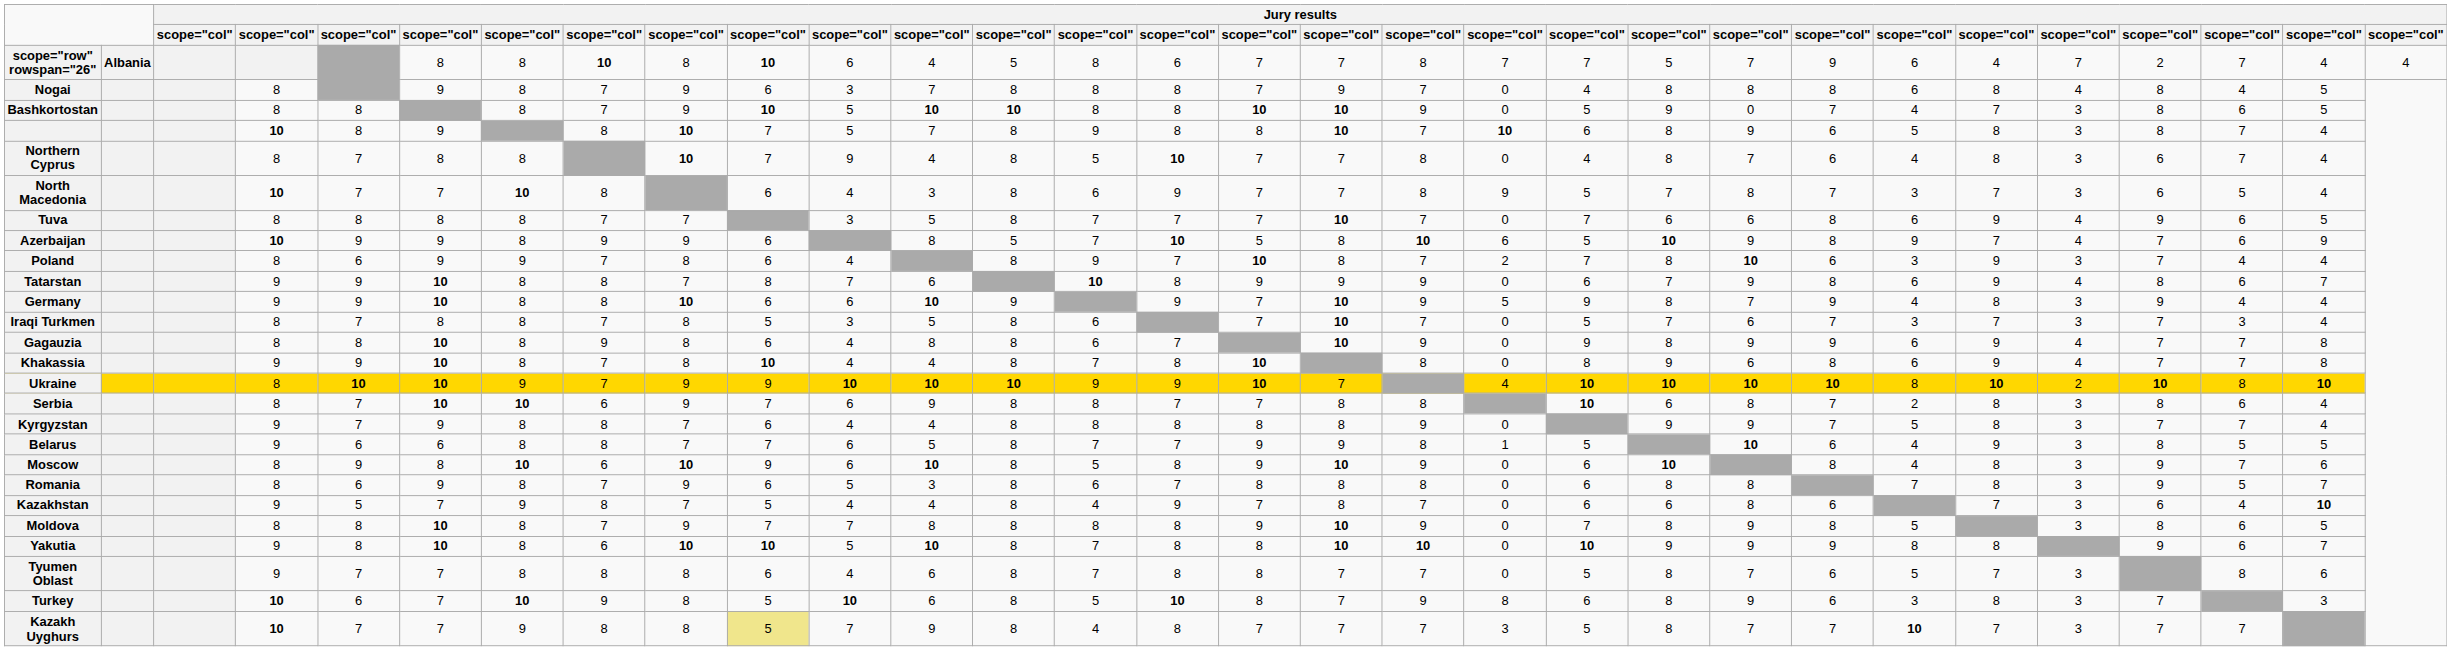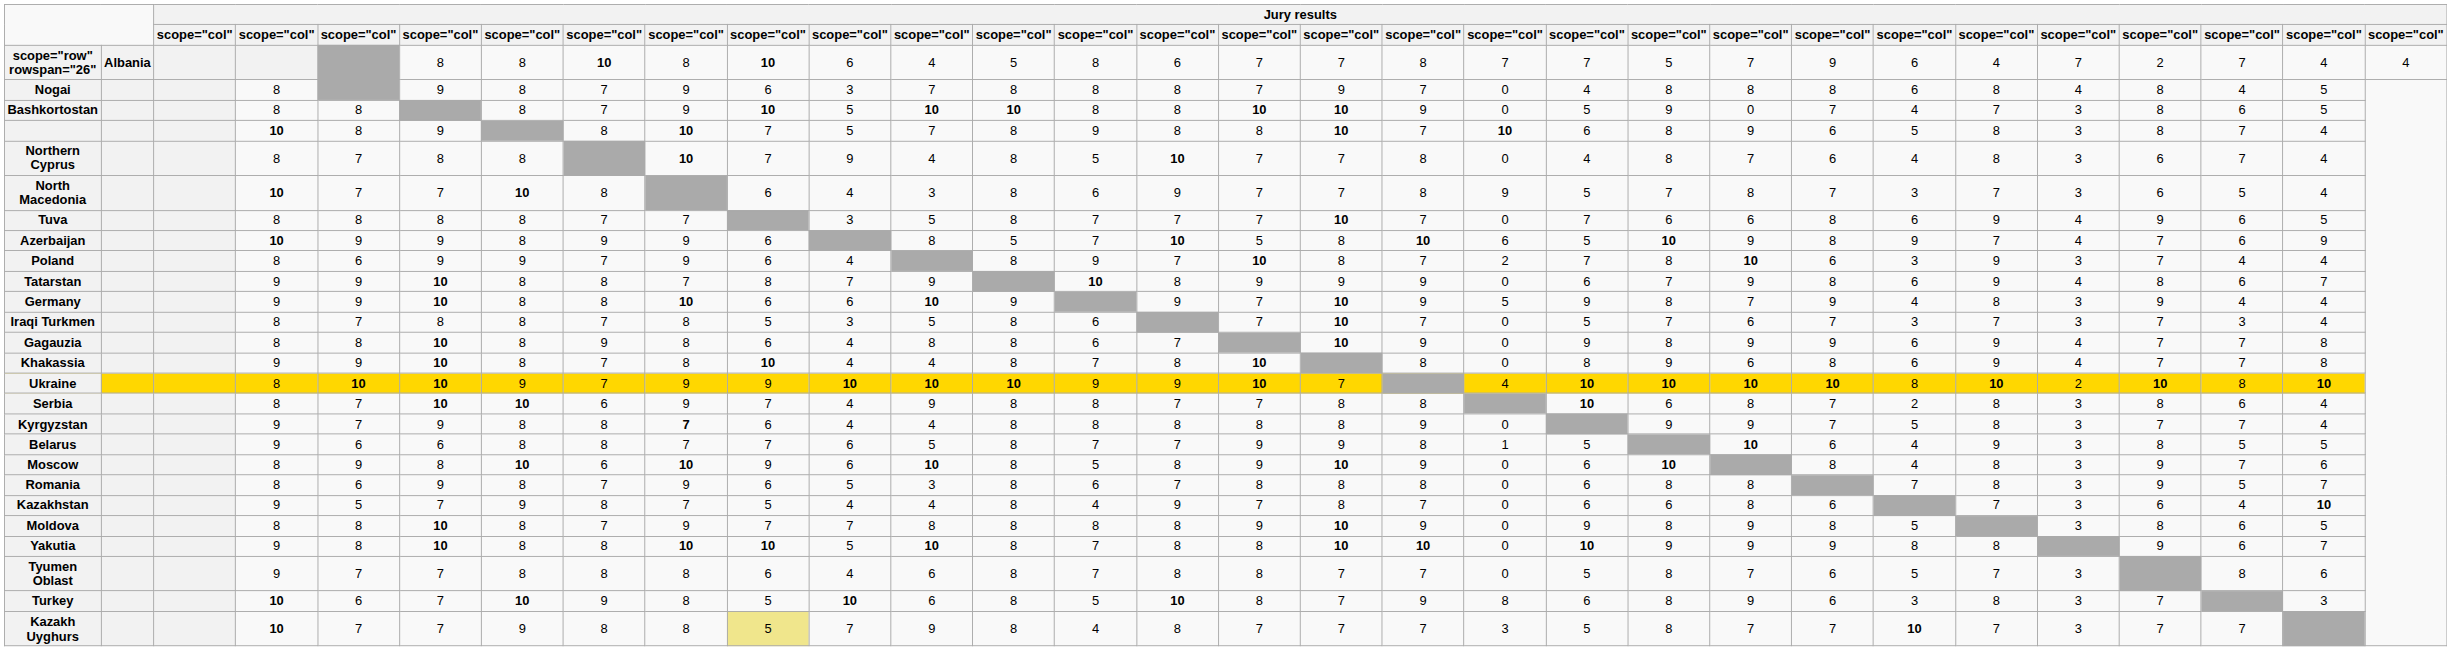(686, 261) 8 -> (686, 261) 9
(932, 281) 6 -> (932, 281) 9
(850, 403) 6 -> (850, 403) 4
(686, 424) normal -> (686, 424) bold
(1587, 525) 7 -> (1587, 525) 9
(604, 546) 6 -> (604, 546) 8
